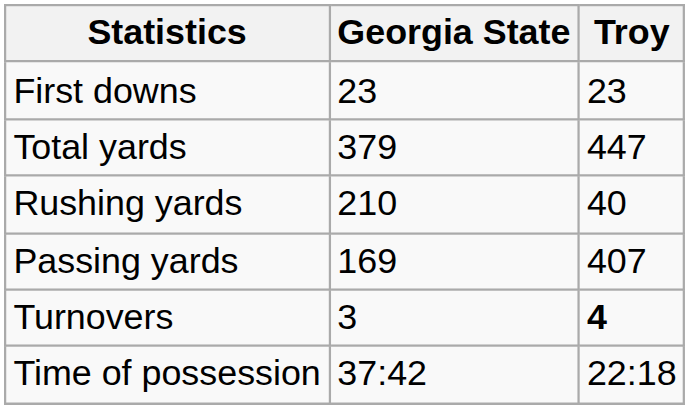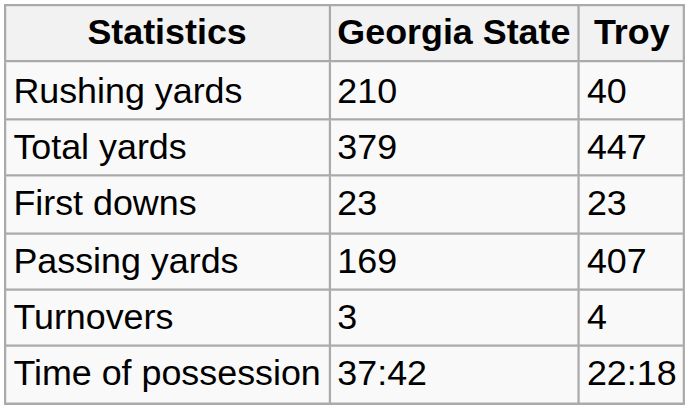rows swapped: (105, 89) <-> (128, 203)
(597, 317) bold -> (597, 317) normal
